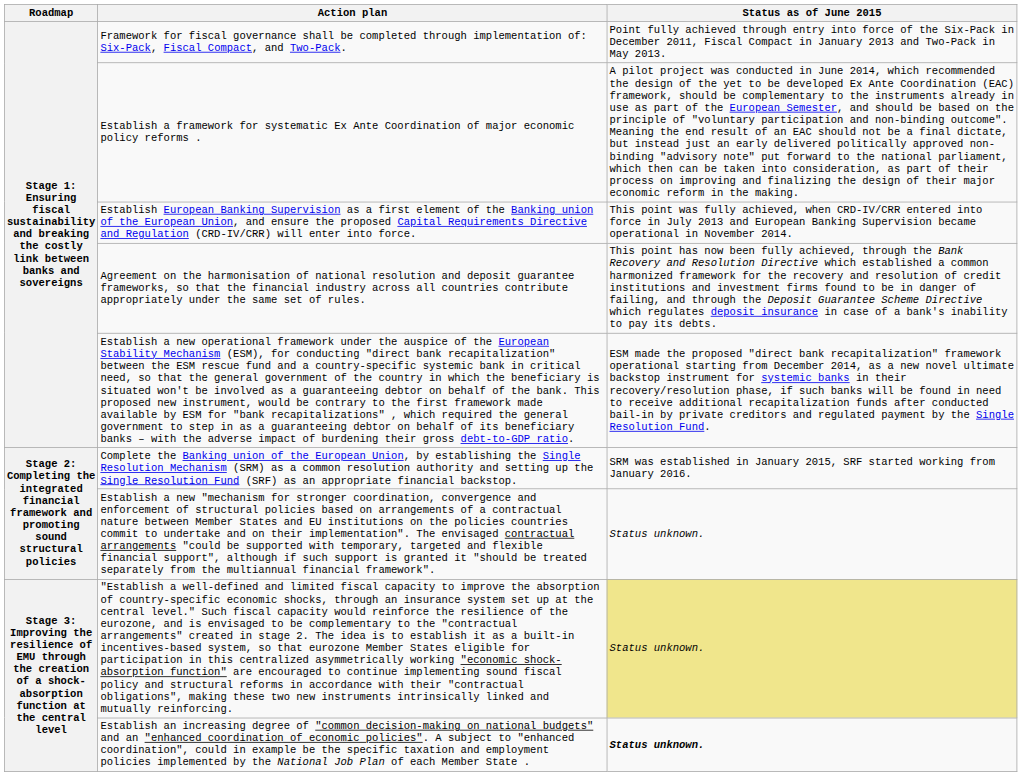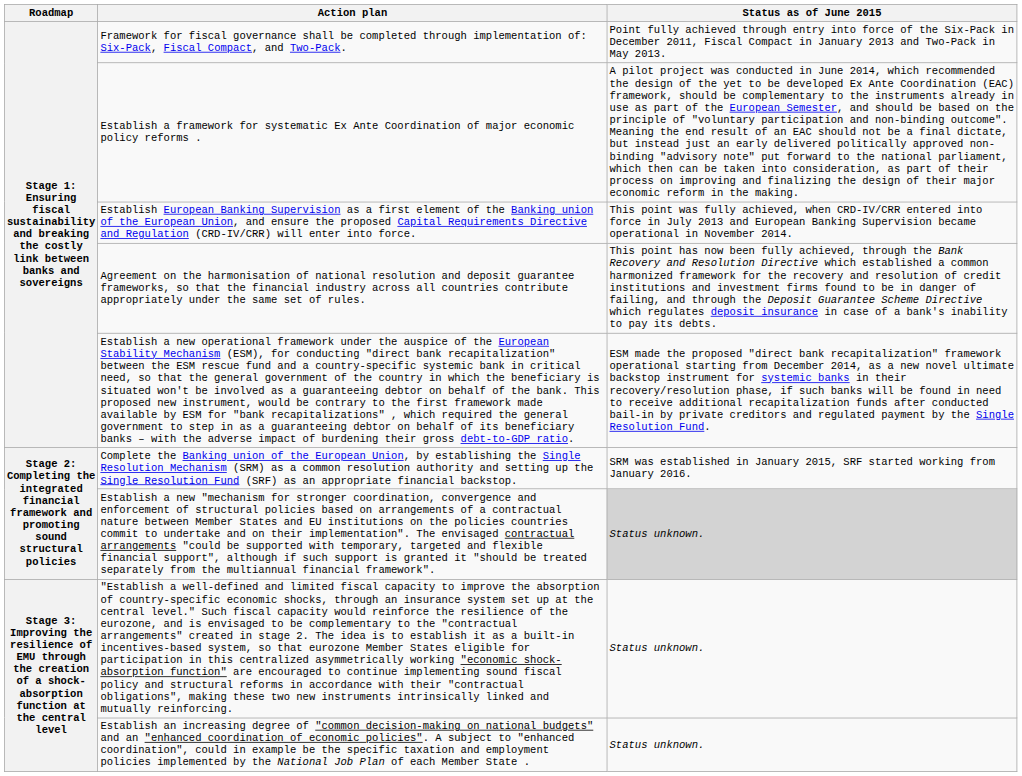(657, 534) no background -> (657, 534) lightgrey background
(657, 648) khaki background -> (657, 648) no background
(657, 745) bold -> (657, 745) normal
